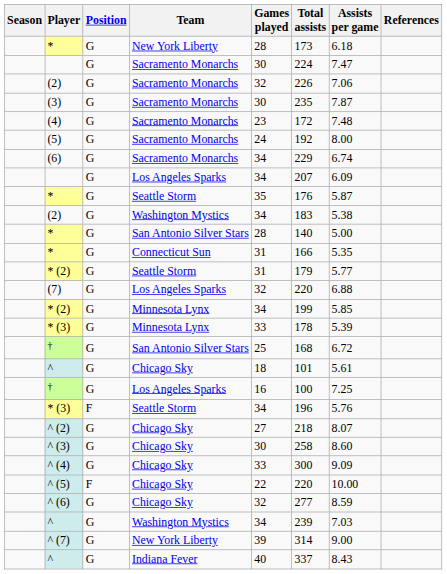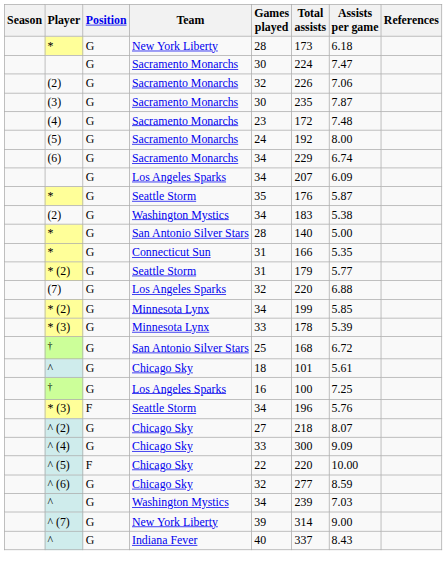- row: (59, 446)
